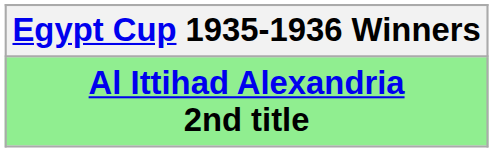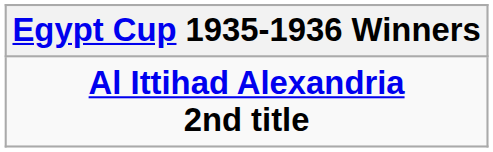(247, 100) lightgreen background -> (247, 100) no background
